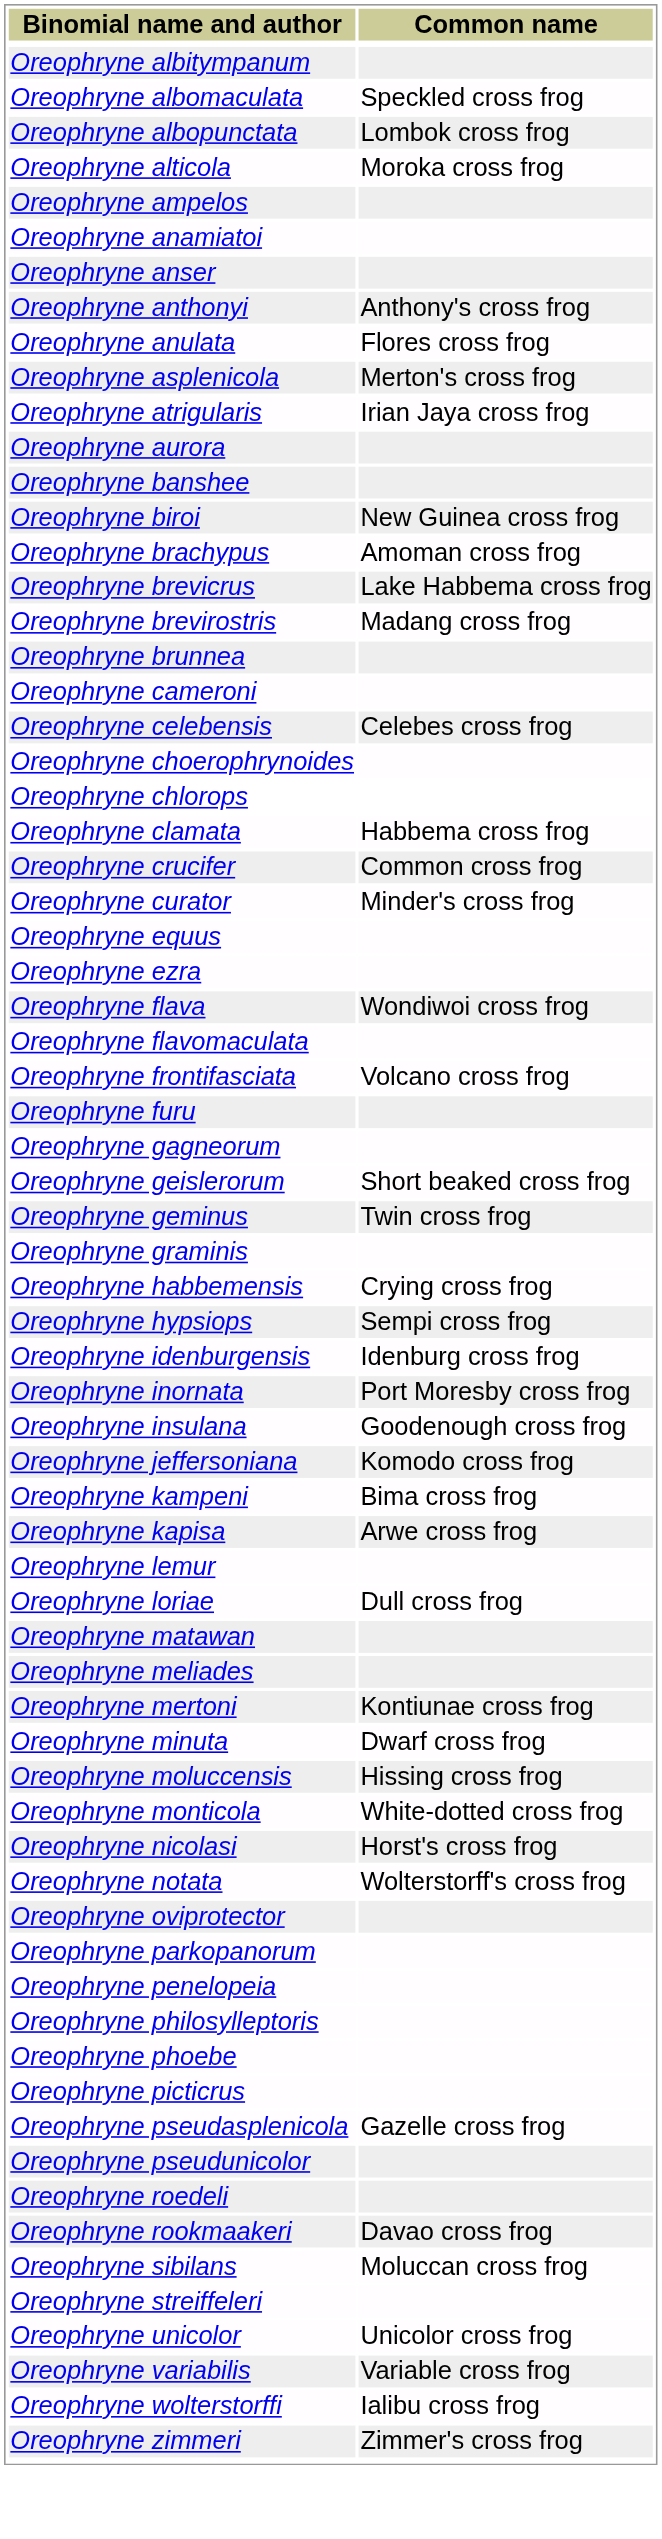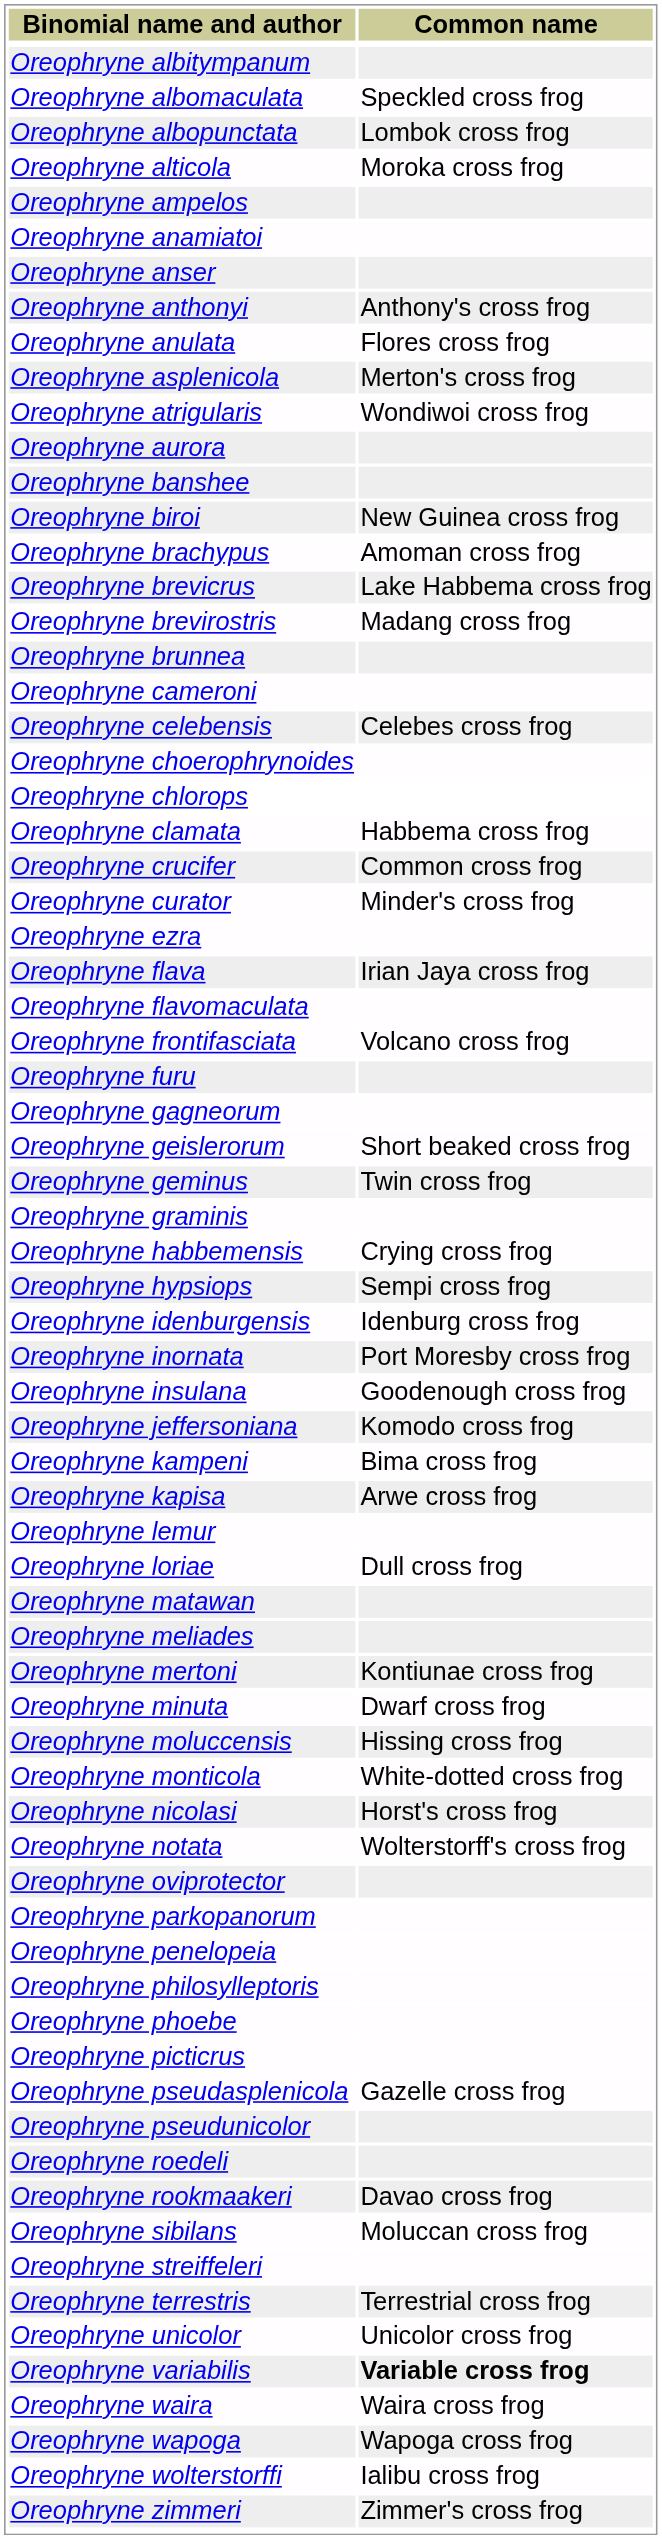(475, 412) Irian Jaya cross frog -> (475, 412) Wondiwoi cross frog
- row: (116, 937)
(475, 1006) Wondiwoi cross frog -> (475, 972) Irian Jaya cross frog
+ row: (131, 2301)
(465, 2371) normal -> (475, 2371) bold
+ row: (111, 2406)
+ row: (126, 2441)
